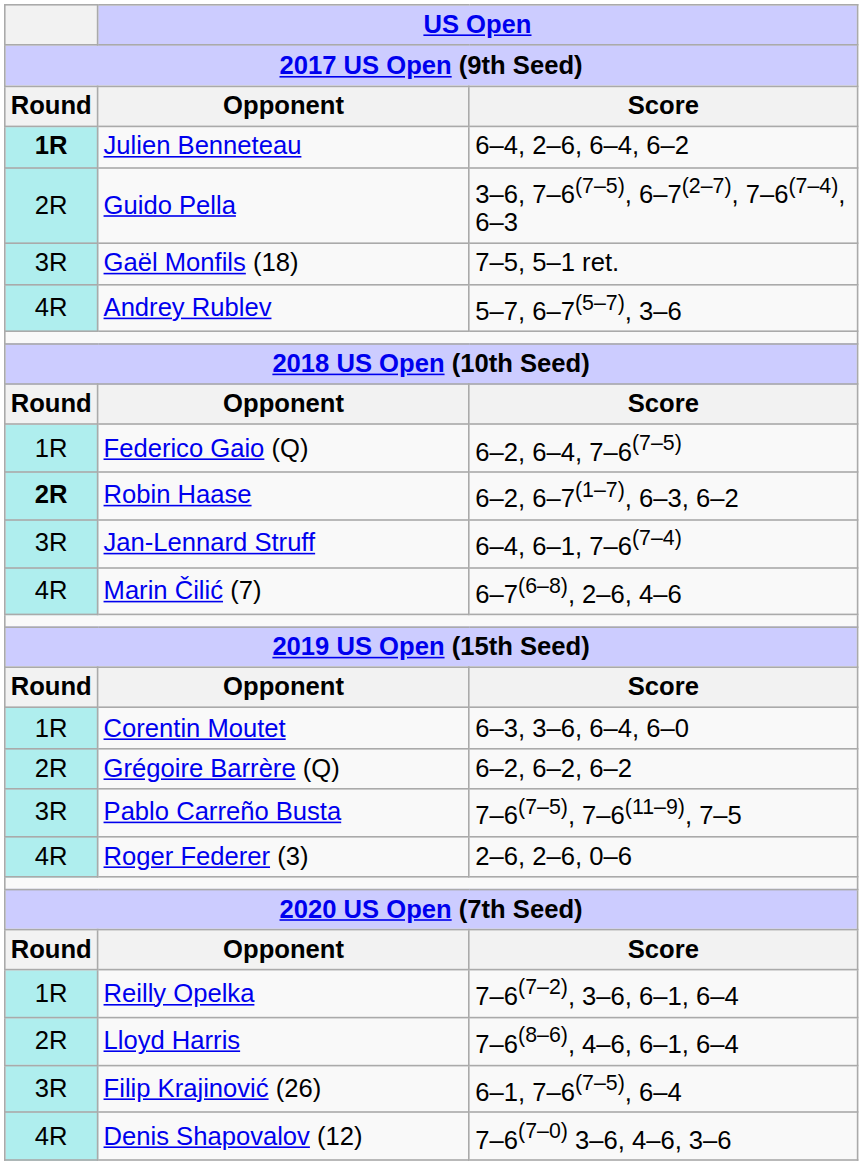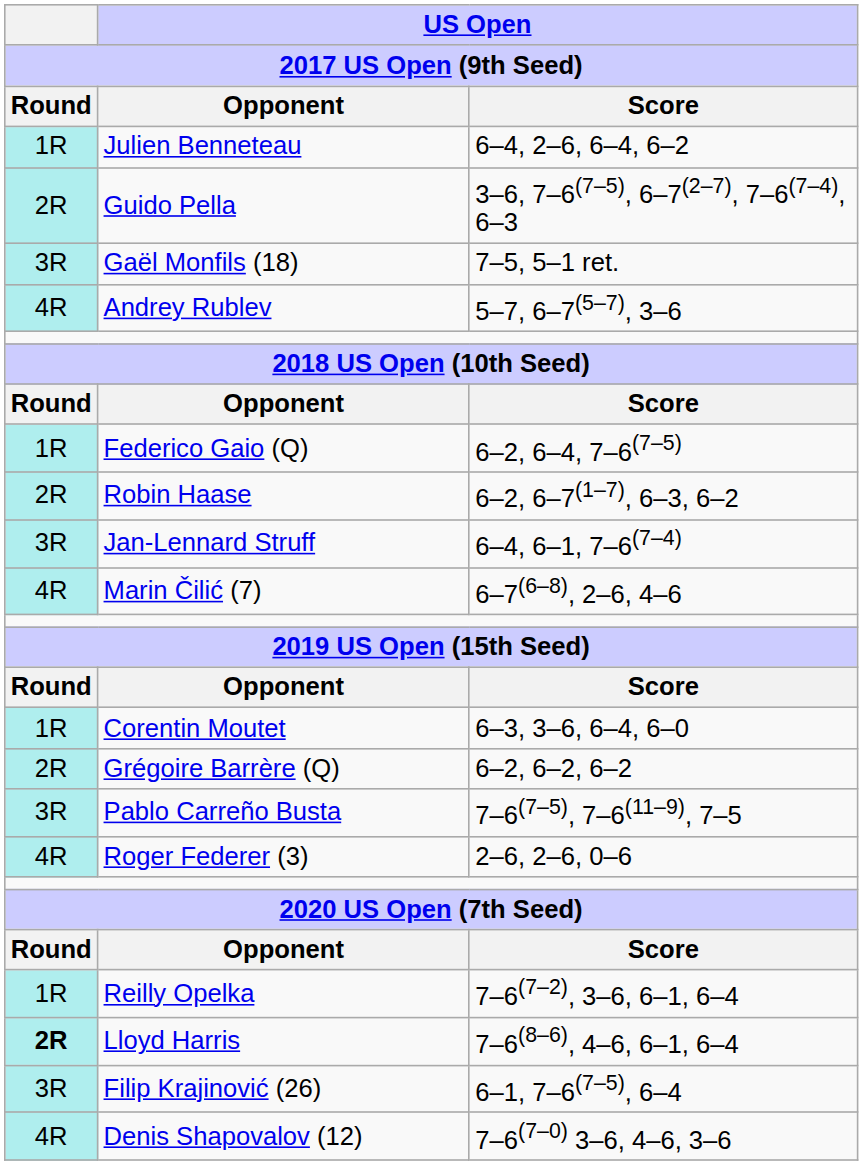(51, 146) bold -> (51, 146) normal
(51, 495) bold -> (51, 495) normal
(51, 1041) normal -> (51, 1041) bold
